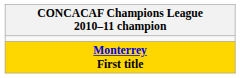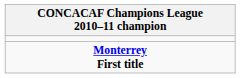(120, 57) gold background -> (120, 57) no background
